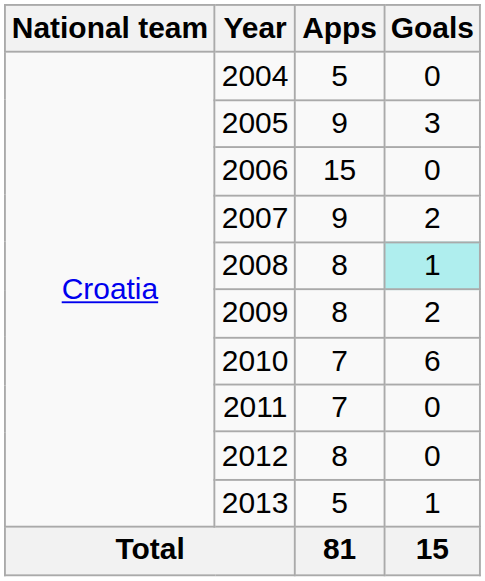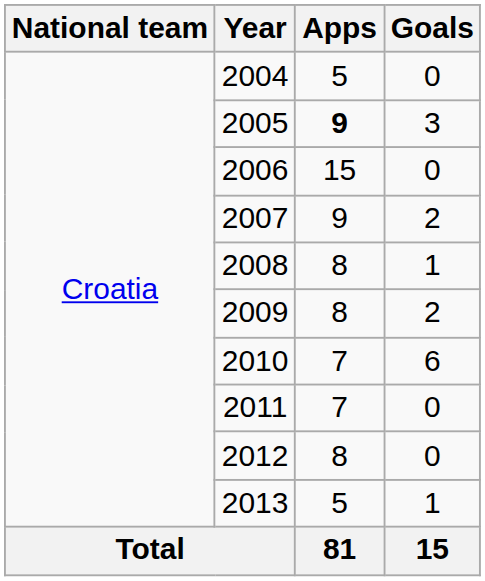(340, 123) normal -> (340, 123) bold
(432, 265) paleturquoise background -> (432, 265) no background
